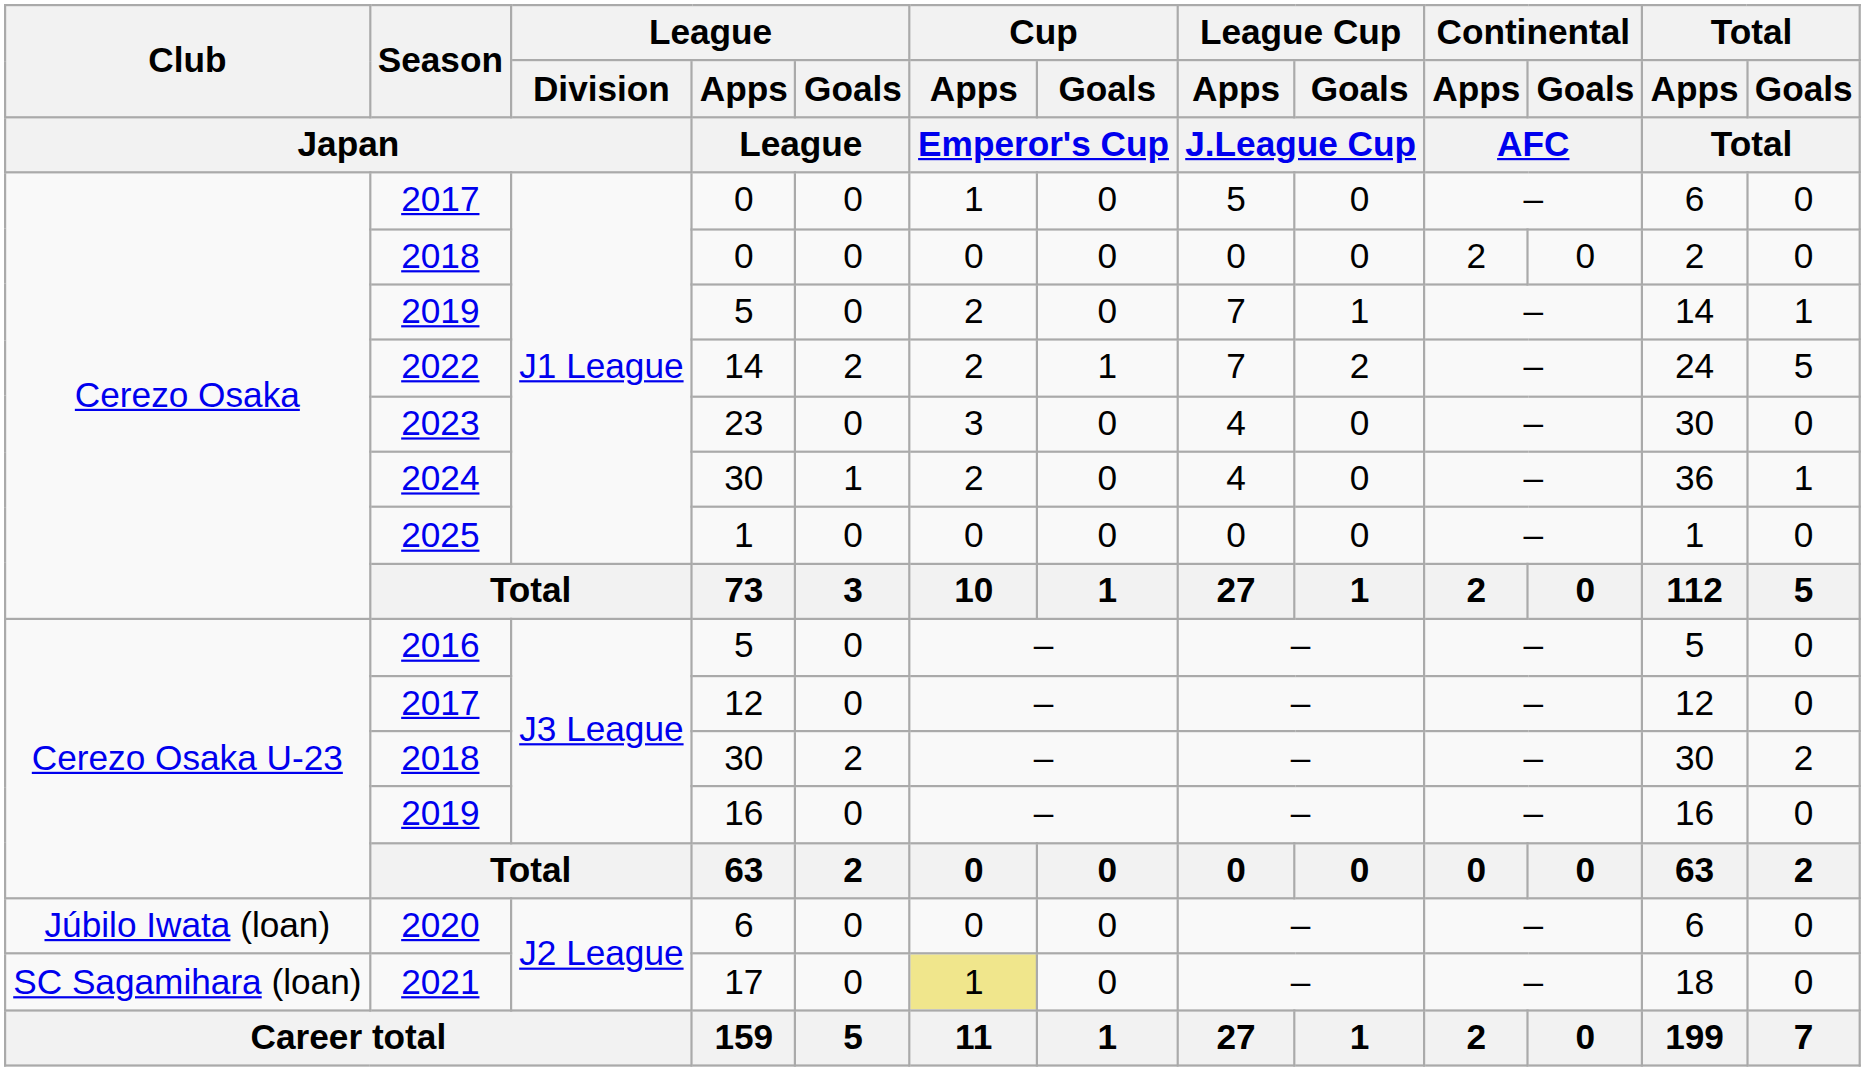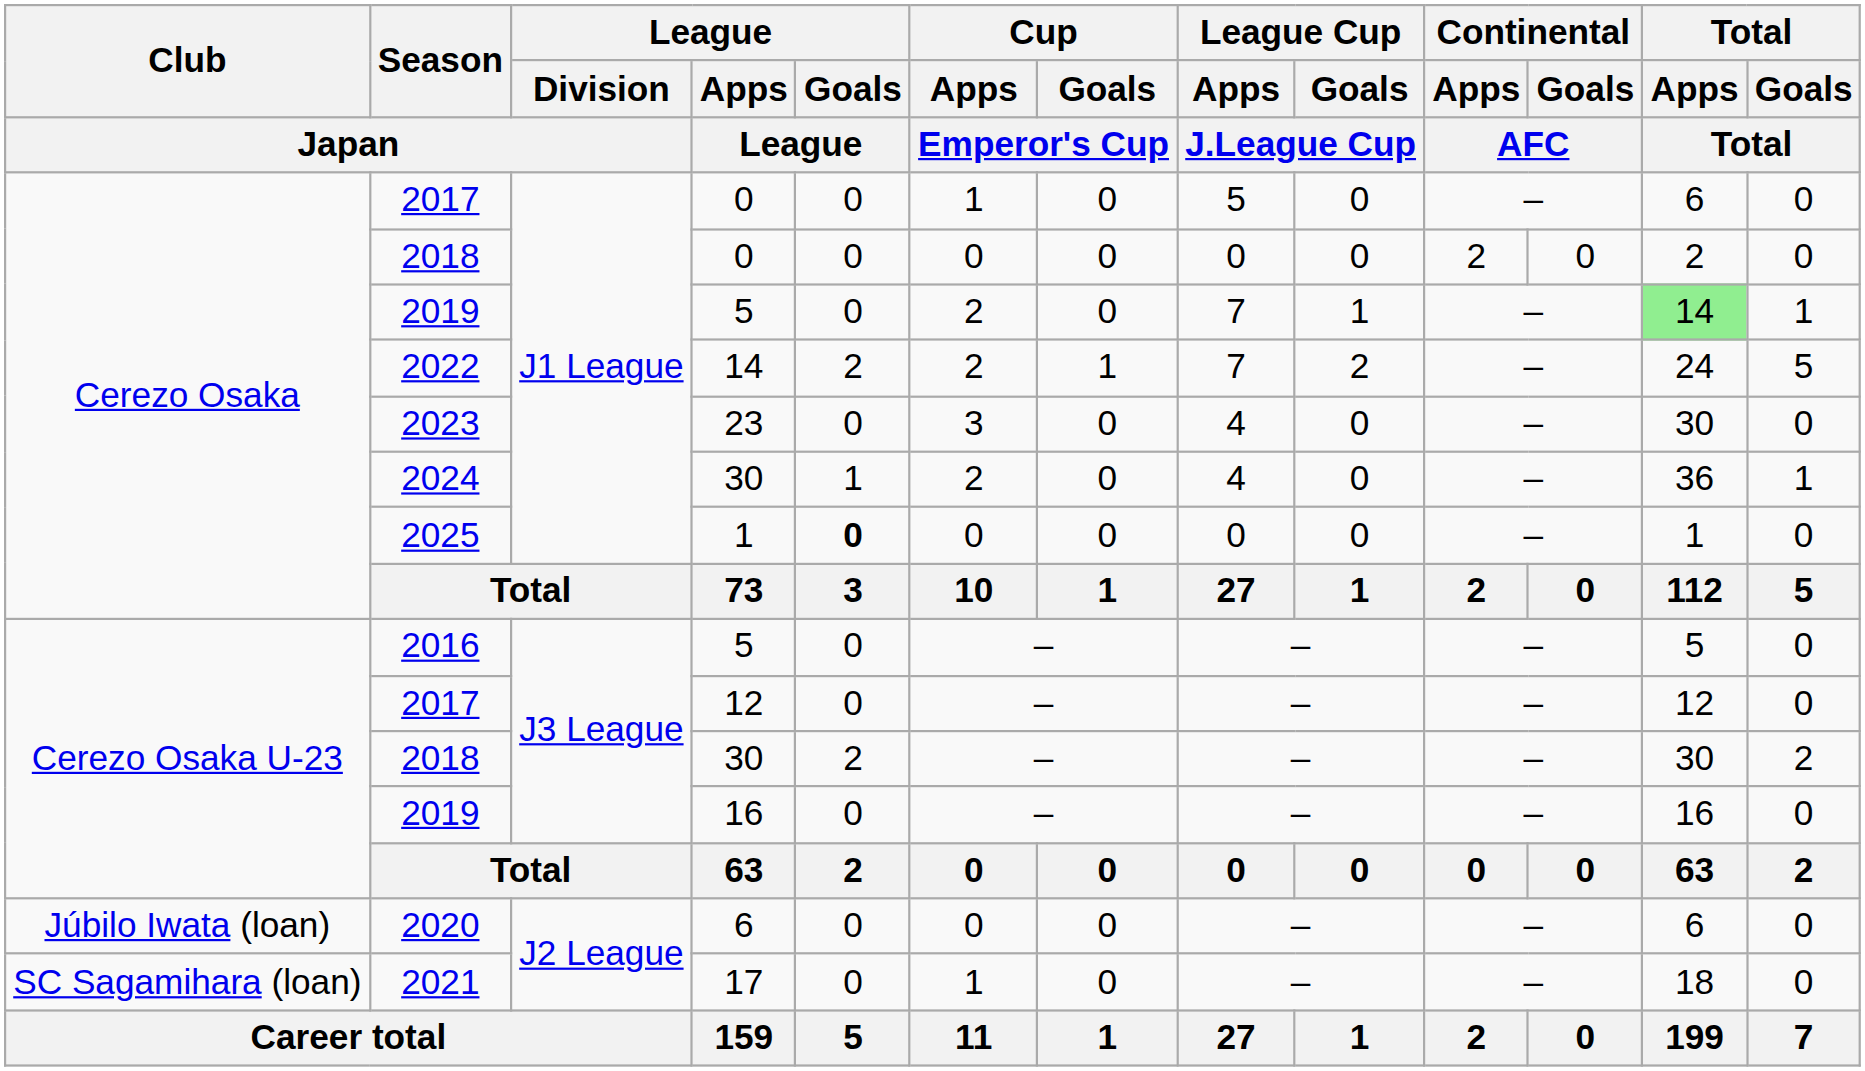(1695, 311) no background -> (1695, 311) lightgreen background
(853, 534) normal -> (853, 534) bold
(974, 981) khaki background -> (974, 981) no background
